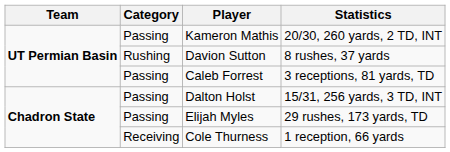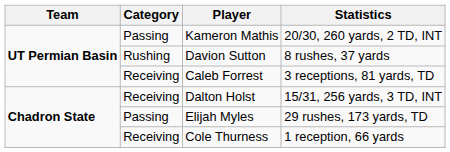(146, 76) Passing -> (151, 76) Receiving
(146, 96) Passing -> (151, 96) Receiving
